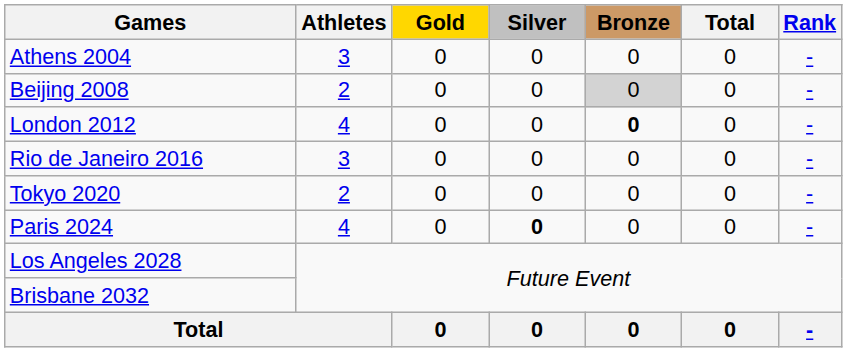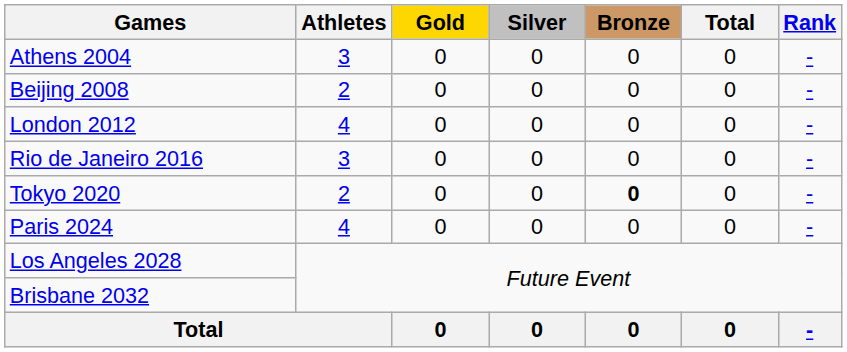(633, 90) lightgrey background -> (633, 90) no background
(633, 125) bold -> (633, 125) normal
(633, 193) normal -> (633, 193) bold
(537, 227) bold -> (537, 227) normal
